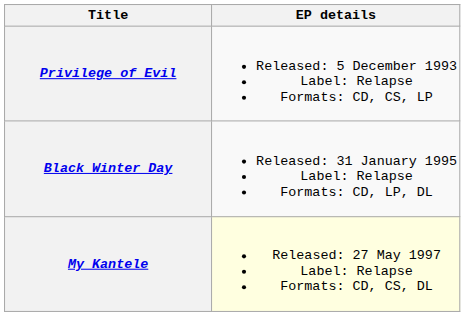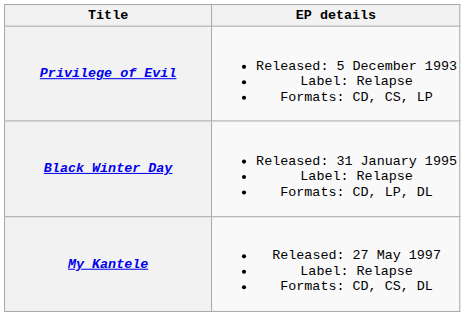(336, 271) lightyellow background -> (336, 271) no background
